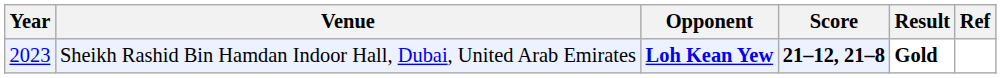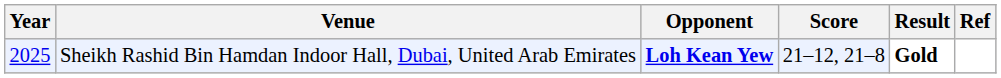(30, 55) 2023 -> (30, 55) 2025
(834, 55) bold -> (834, 55) normal
